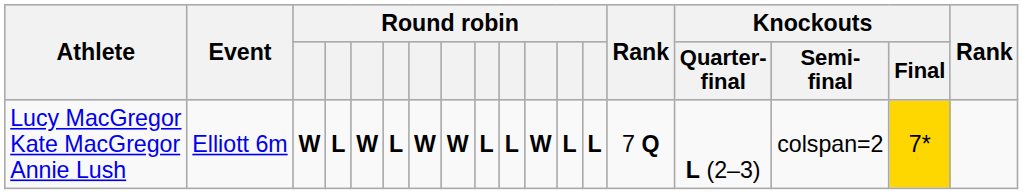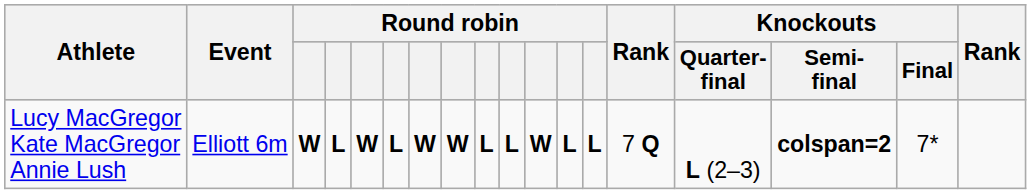(830, 145) normal -> (834, 145) bold
(920, 145) gold background -> (927, 145) no background
